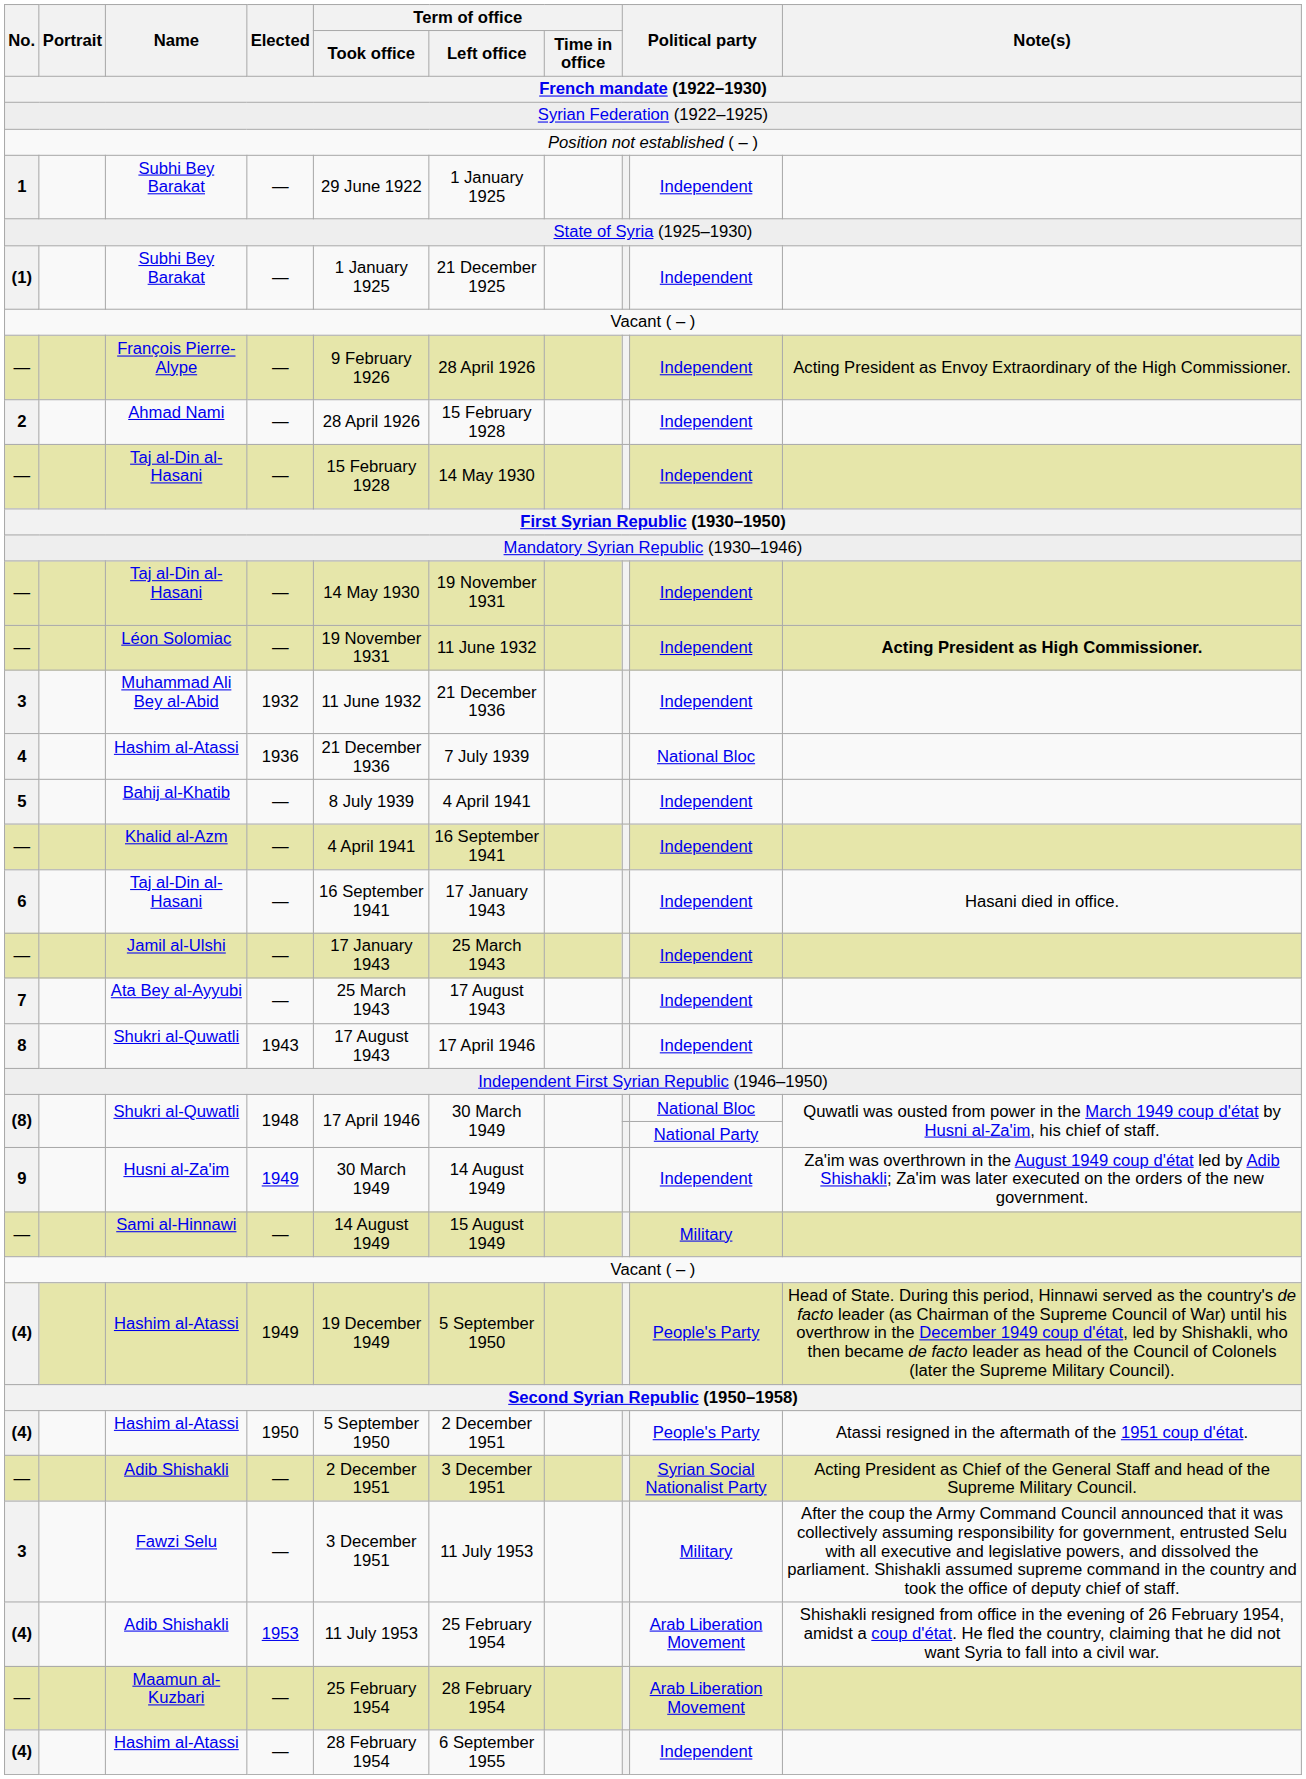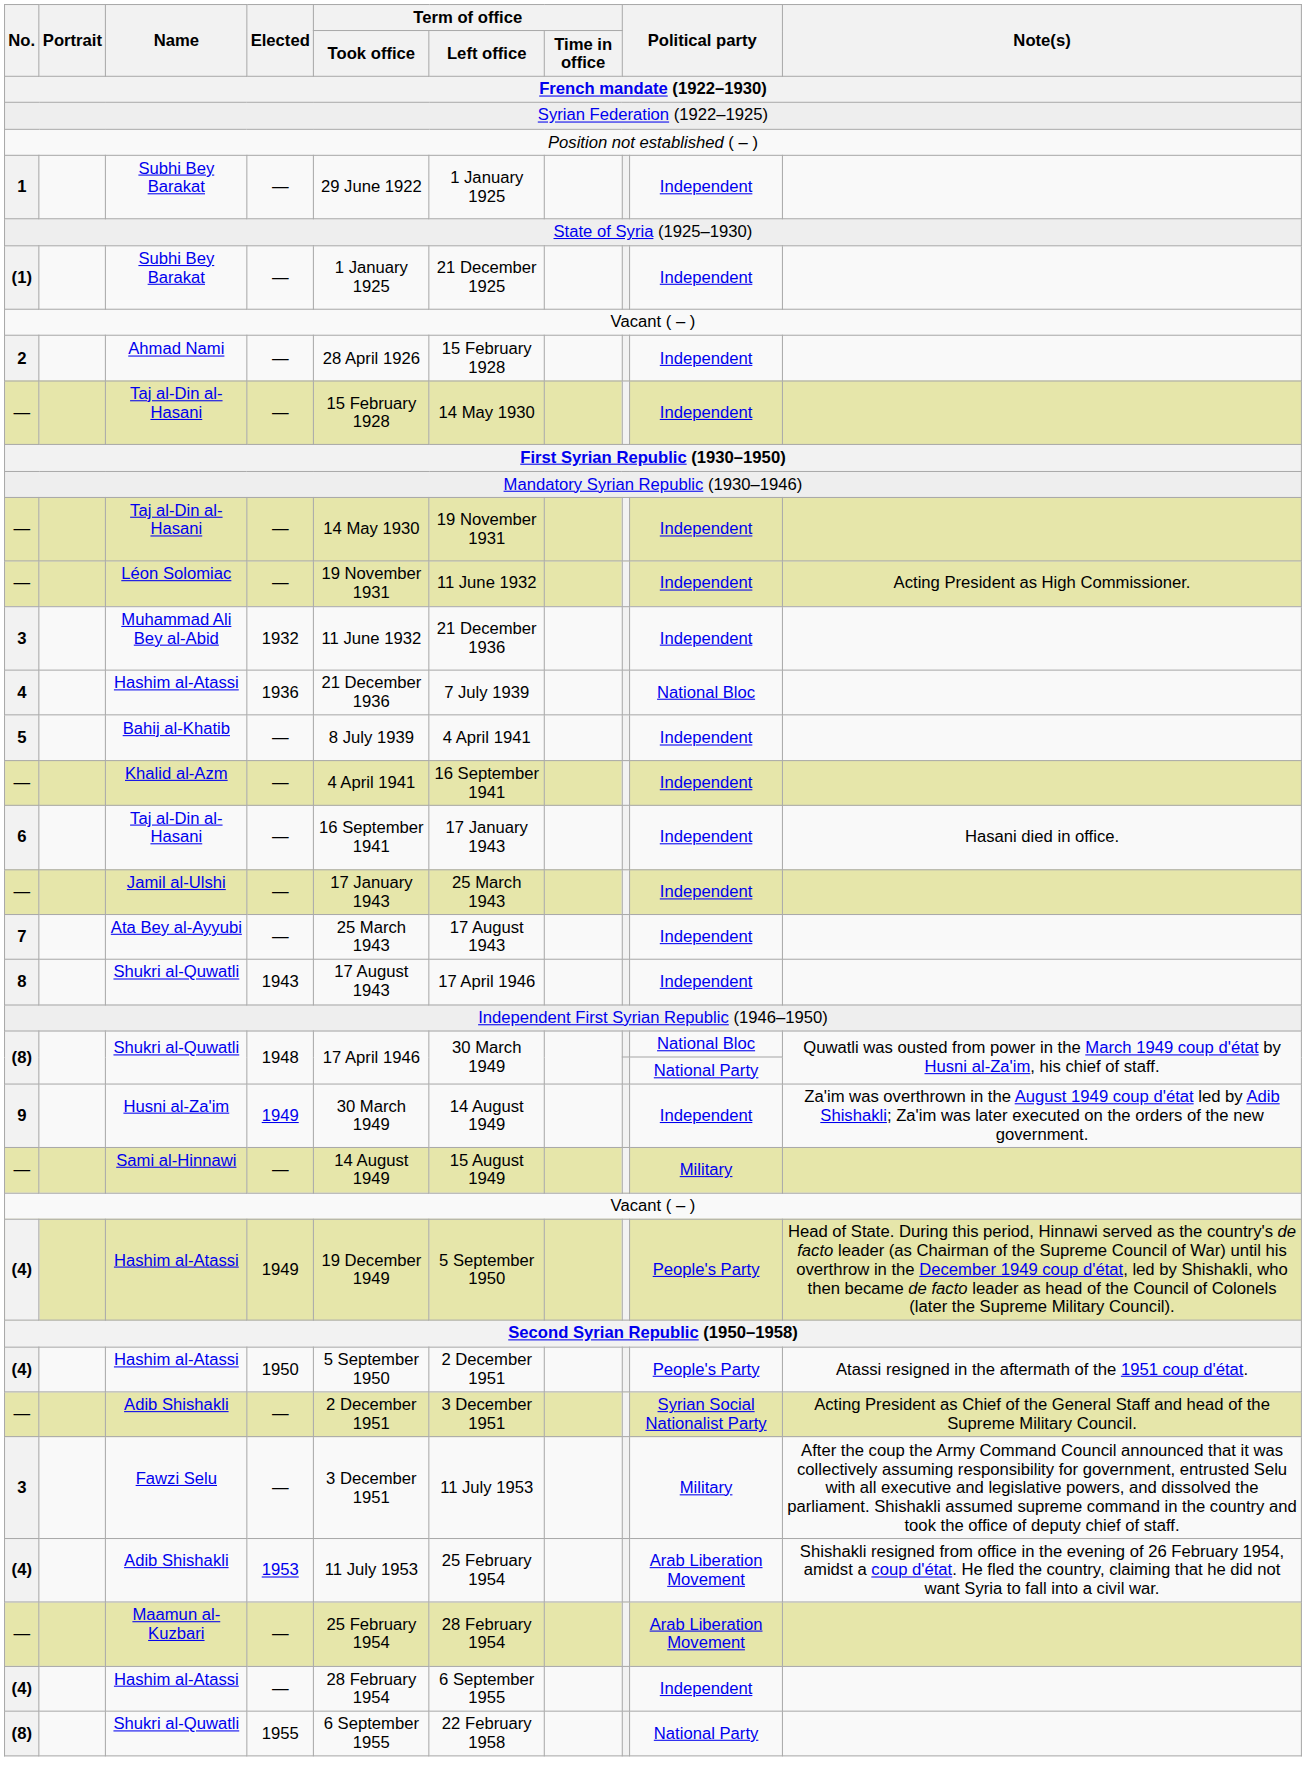- row: (176, 358)
(1042, 647) bold -> (1042, 583) normal
+ row: (176, 1724)
